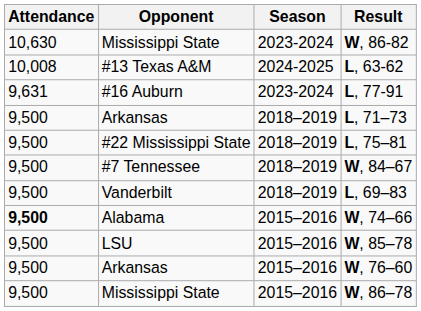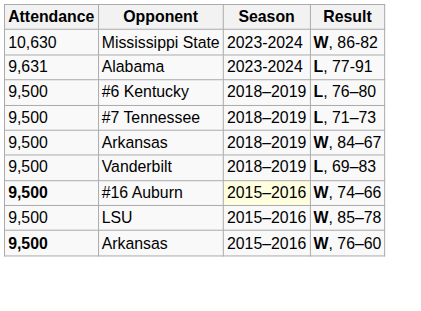- row: (374, 67)
(142, 92) #16 Auburn -> (133, 67) Alabama
+ row: (345, 92)
(135, 117) Arkansas -> (151, 117) #7 Tennessee
- row: (376, 142)
(151, 167) #7 Tennessee -> (135, 142) Arkansas
(133, 218) Alabama -> (142, 192) #16 Auburn
(297, 218) no background -> (267, 192) lightyellow background
(28, 268) normal -> (28, 243) bold
- row: (378, 293)
